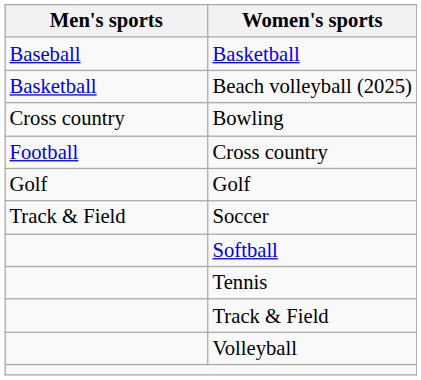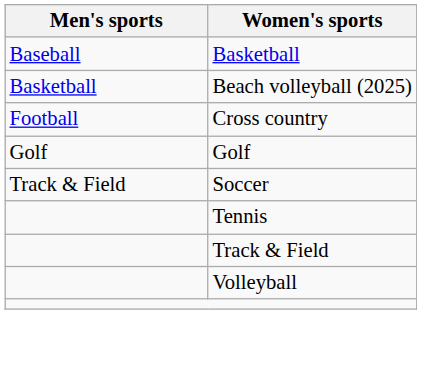- row: (248, 119)
- row: (245, 250)
